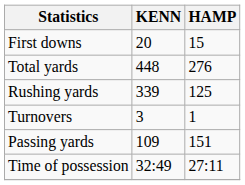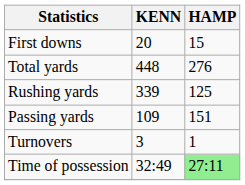rows swapped: (51, 141) <-> (40, 117)
(206, 166) no background -> (206, 166) lightgreen background
